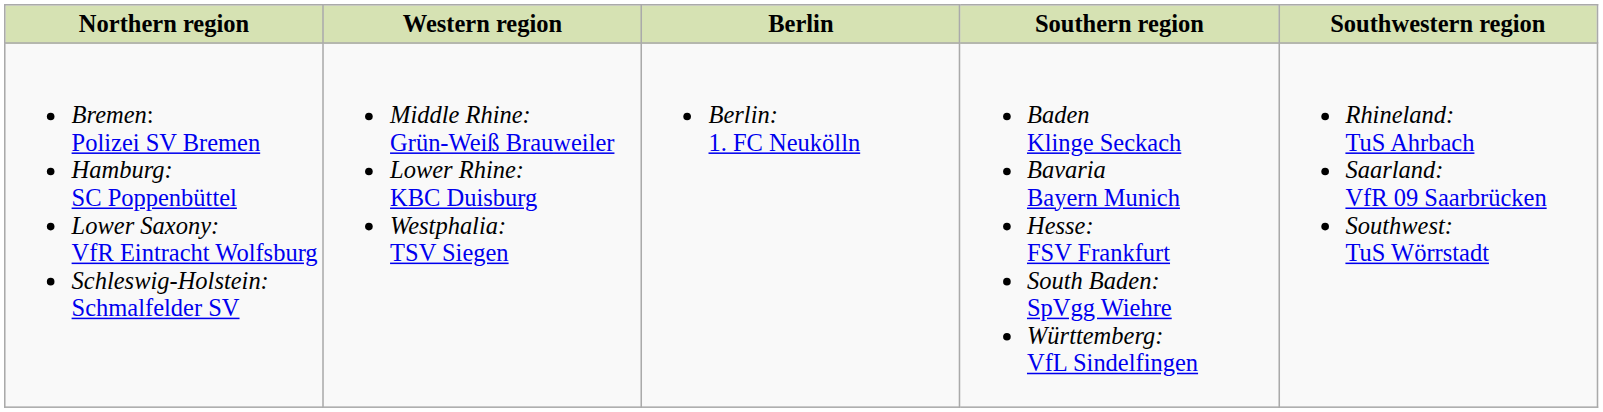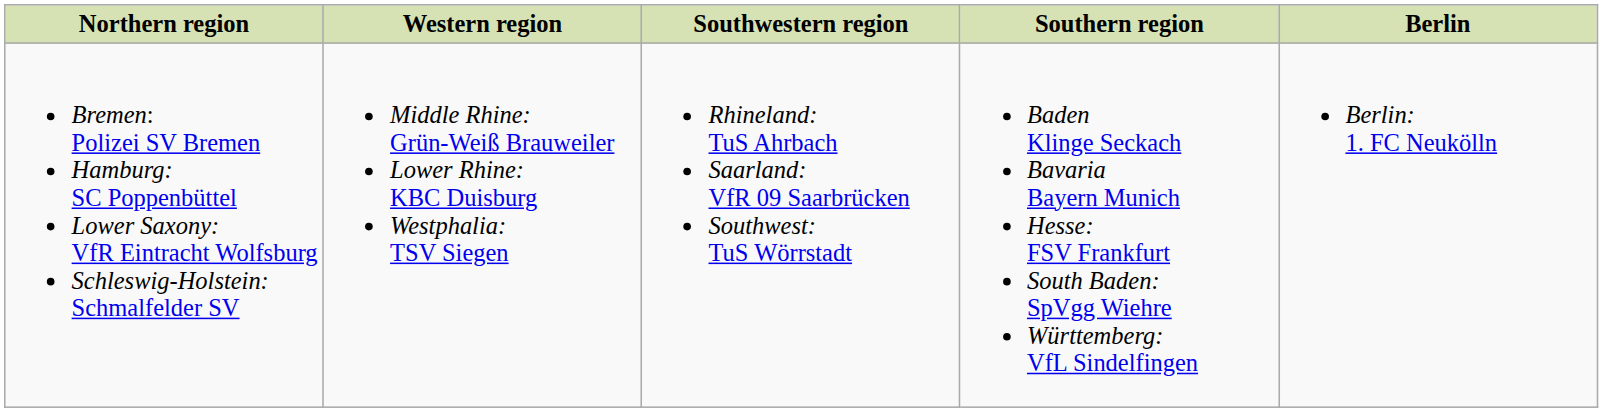columns swapped: (1438, 23) <-> (801, 23)
